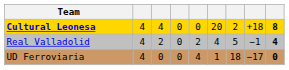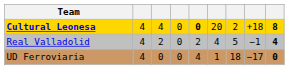(198, 27) normal -> (198, 27) bold
